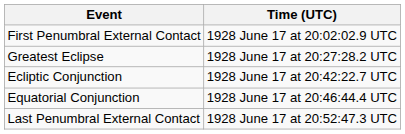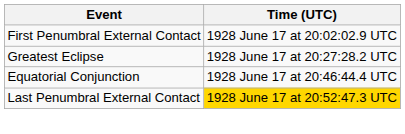- row: (65, 77)
(302, 118) no background -> (302, 98) gold background
